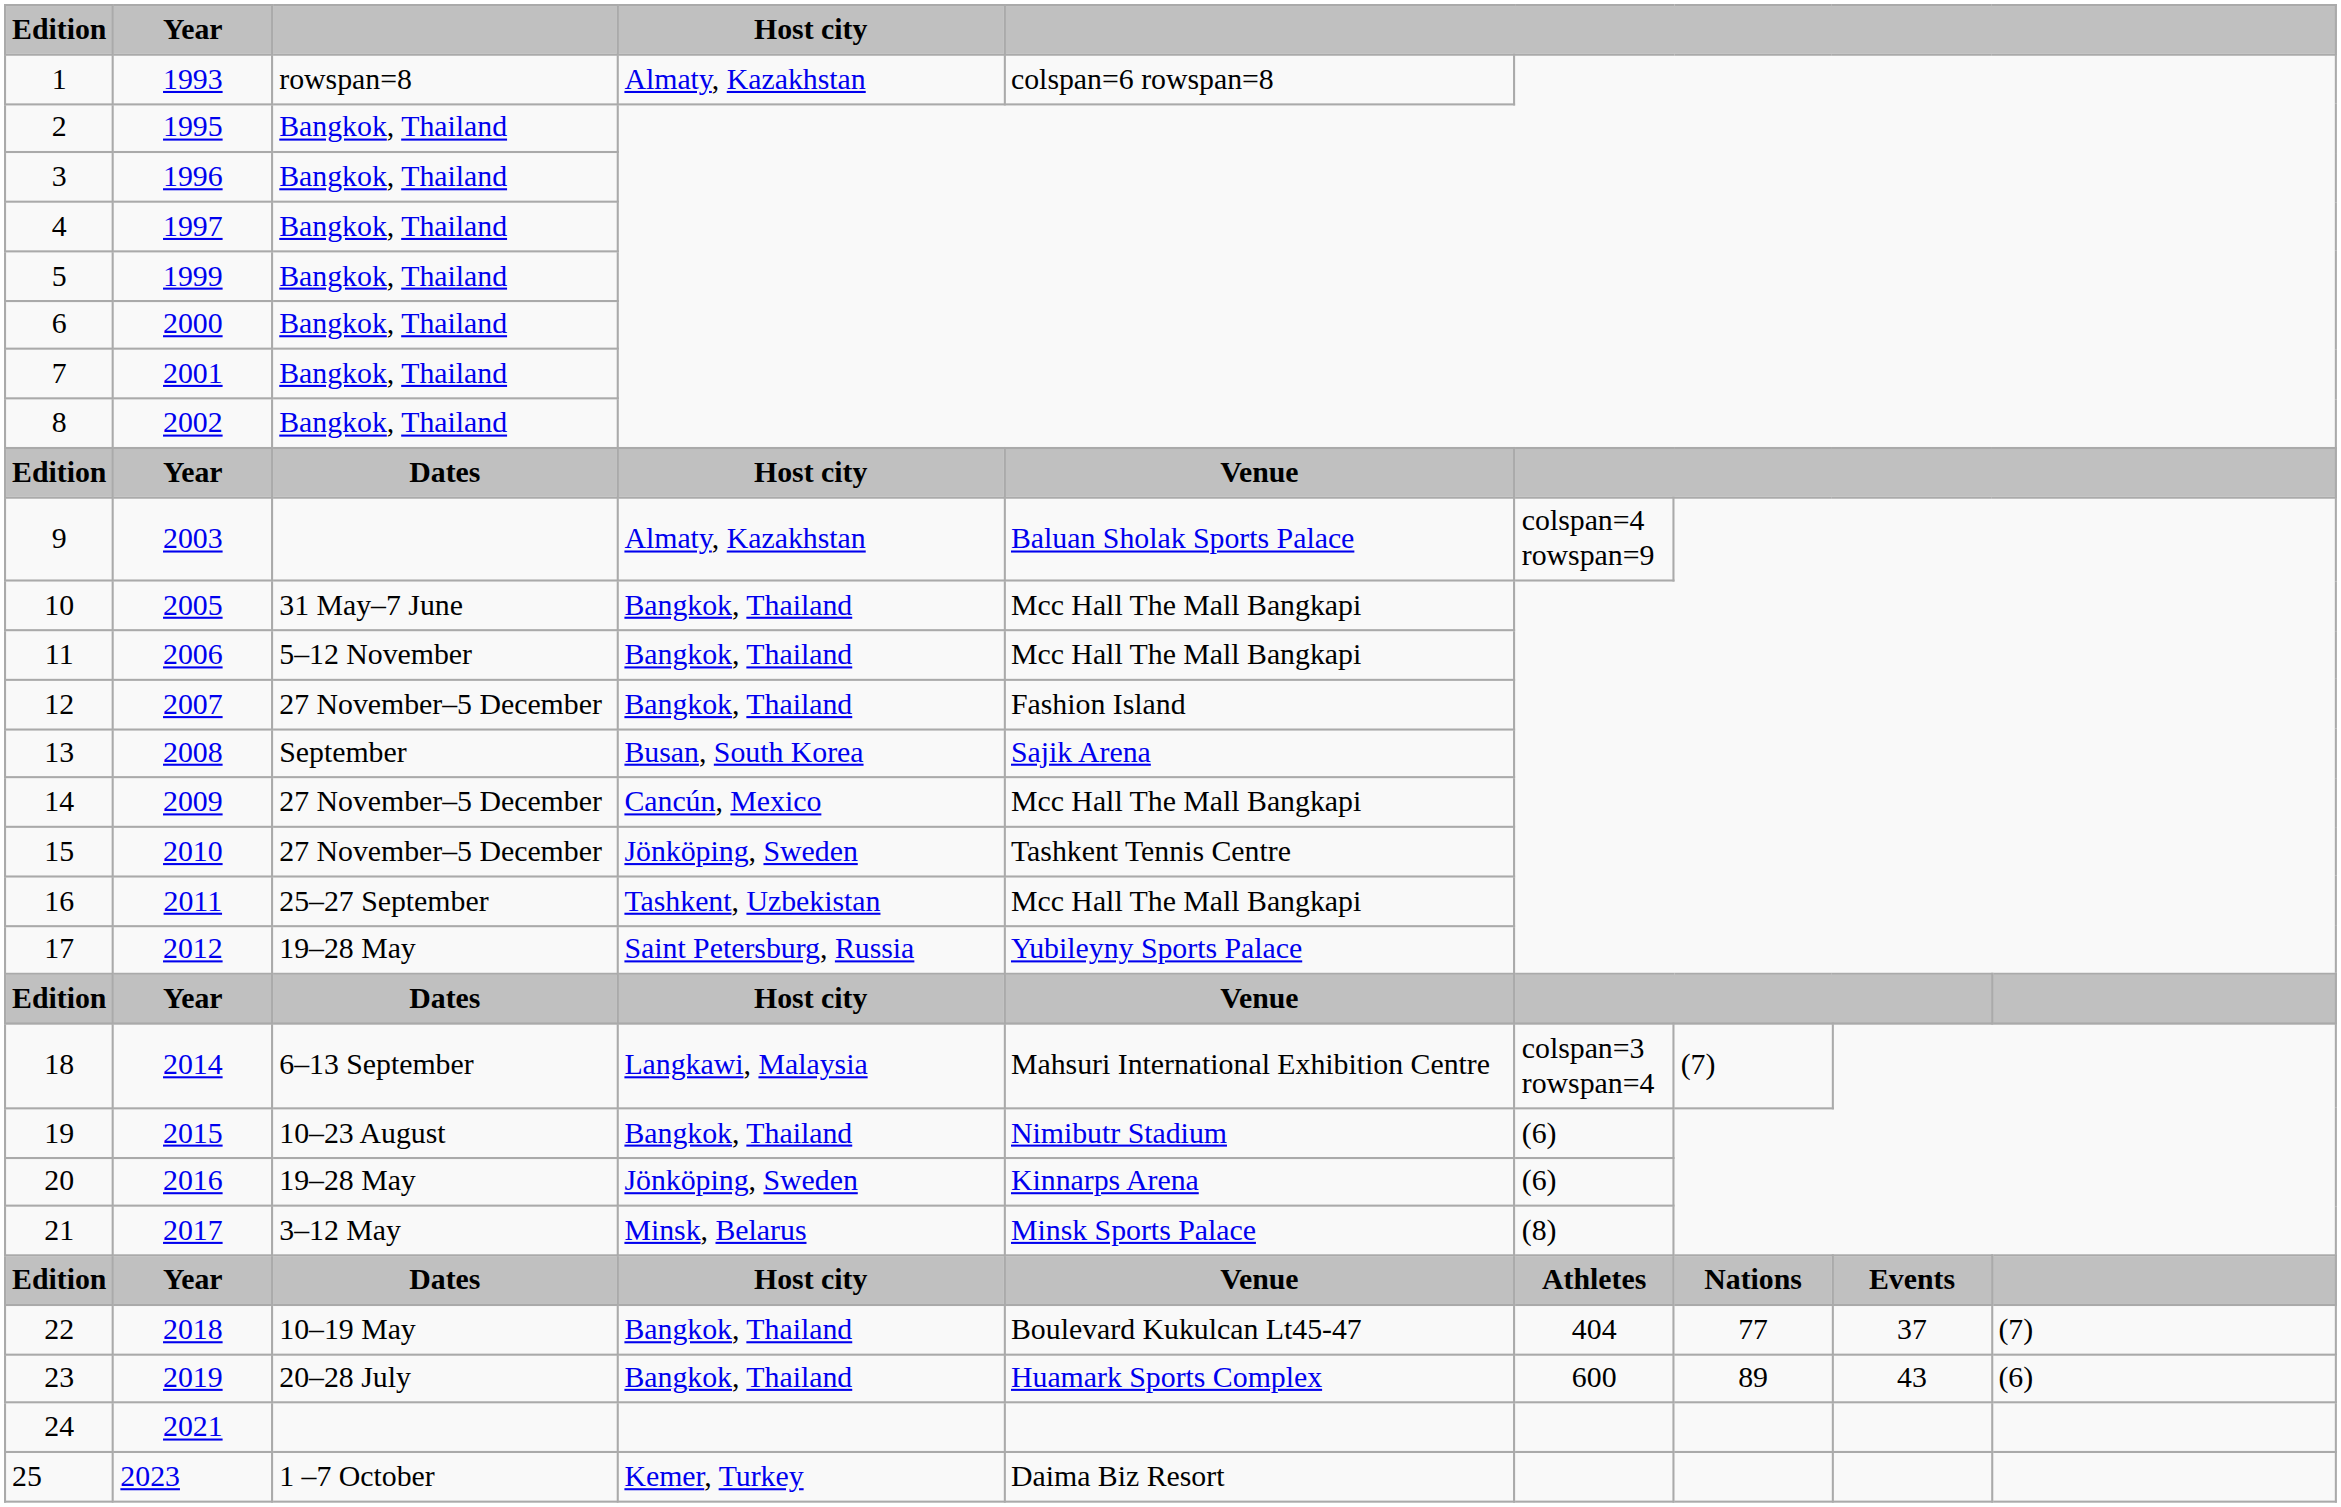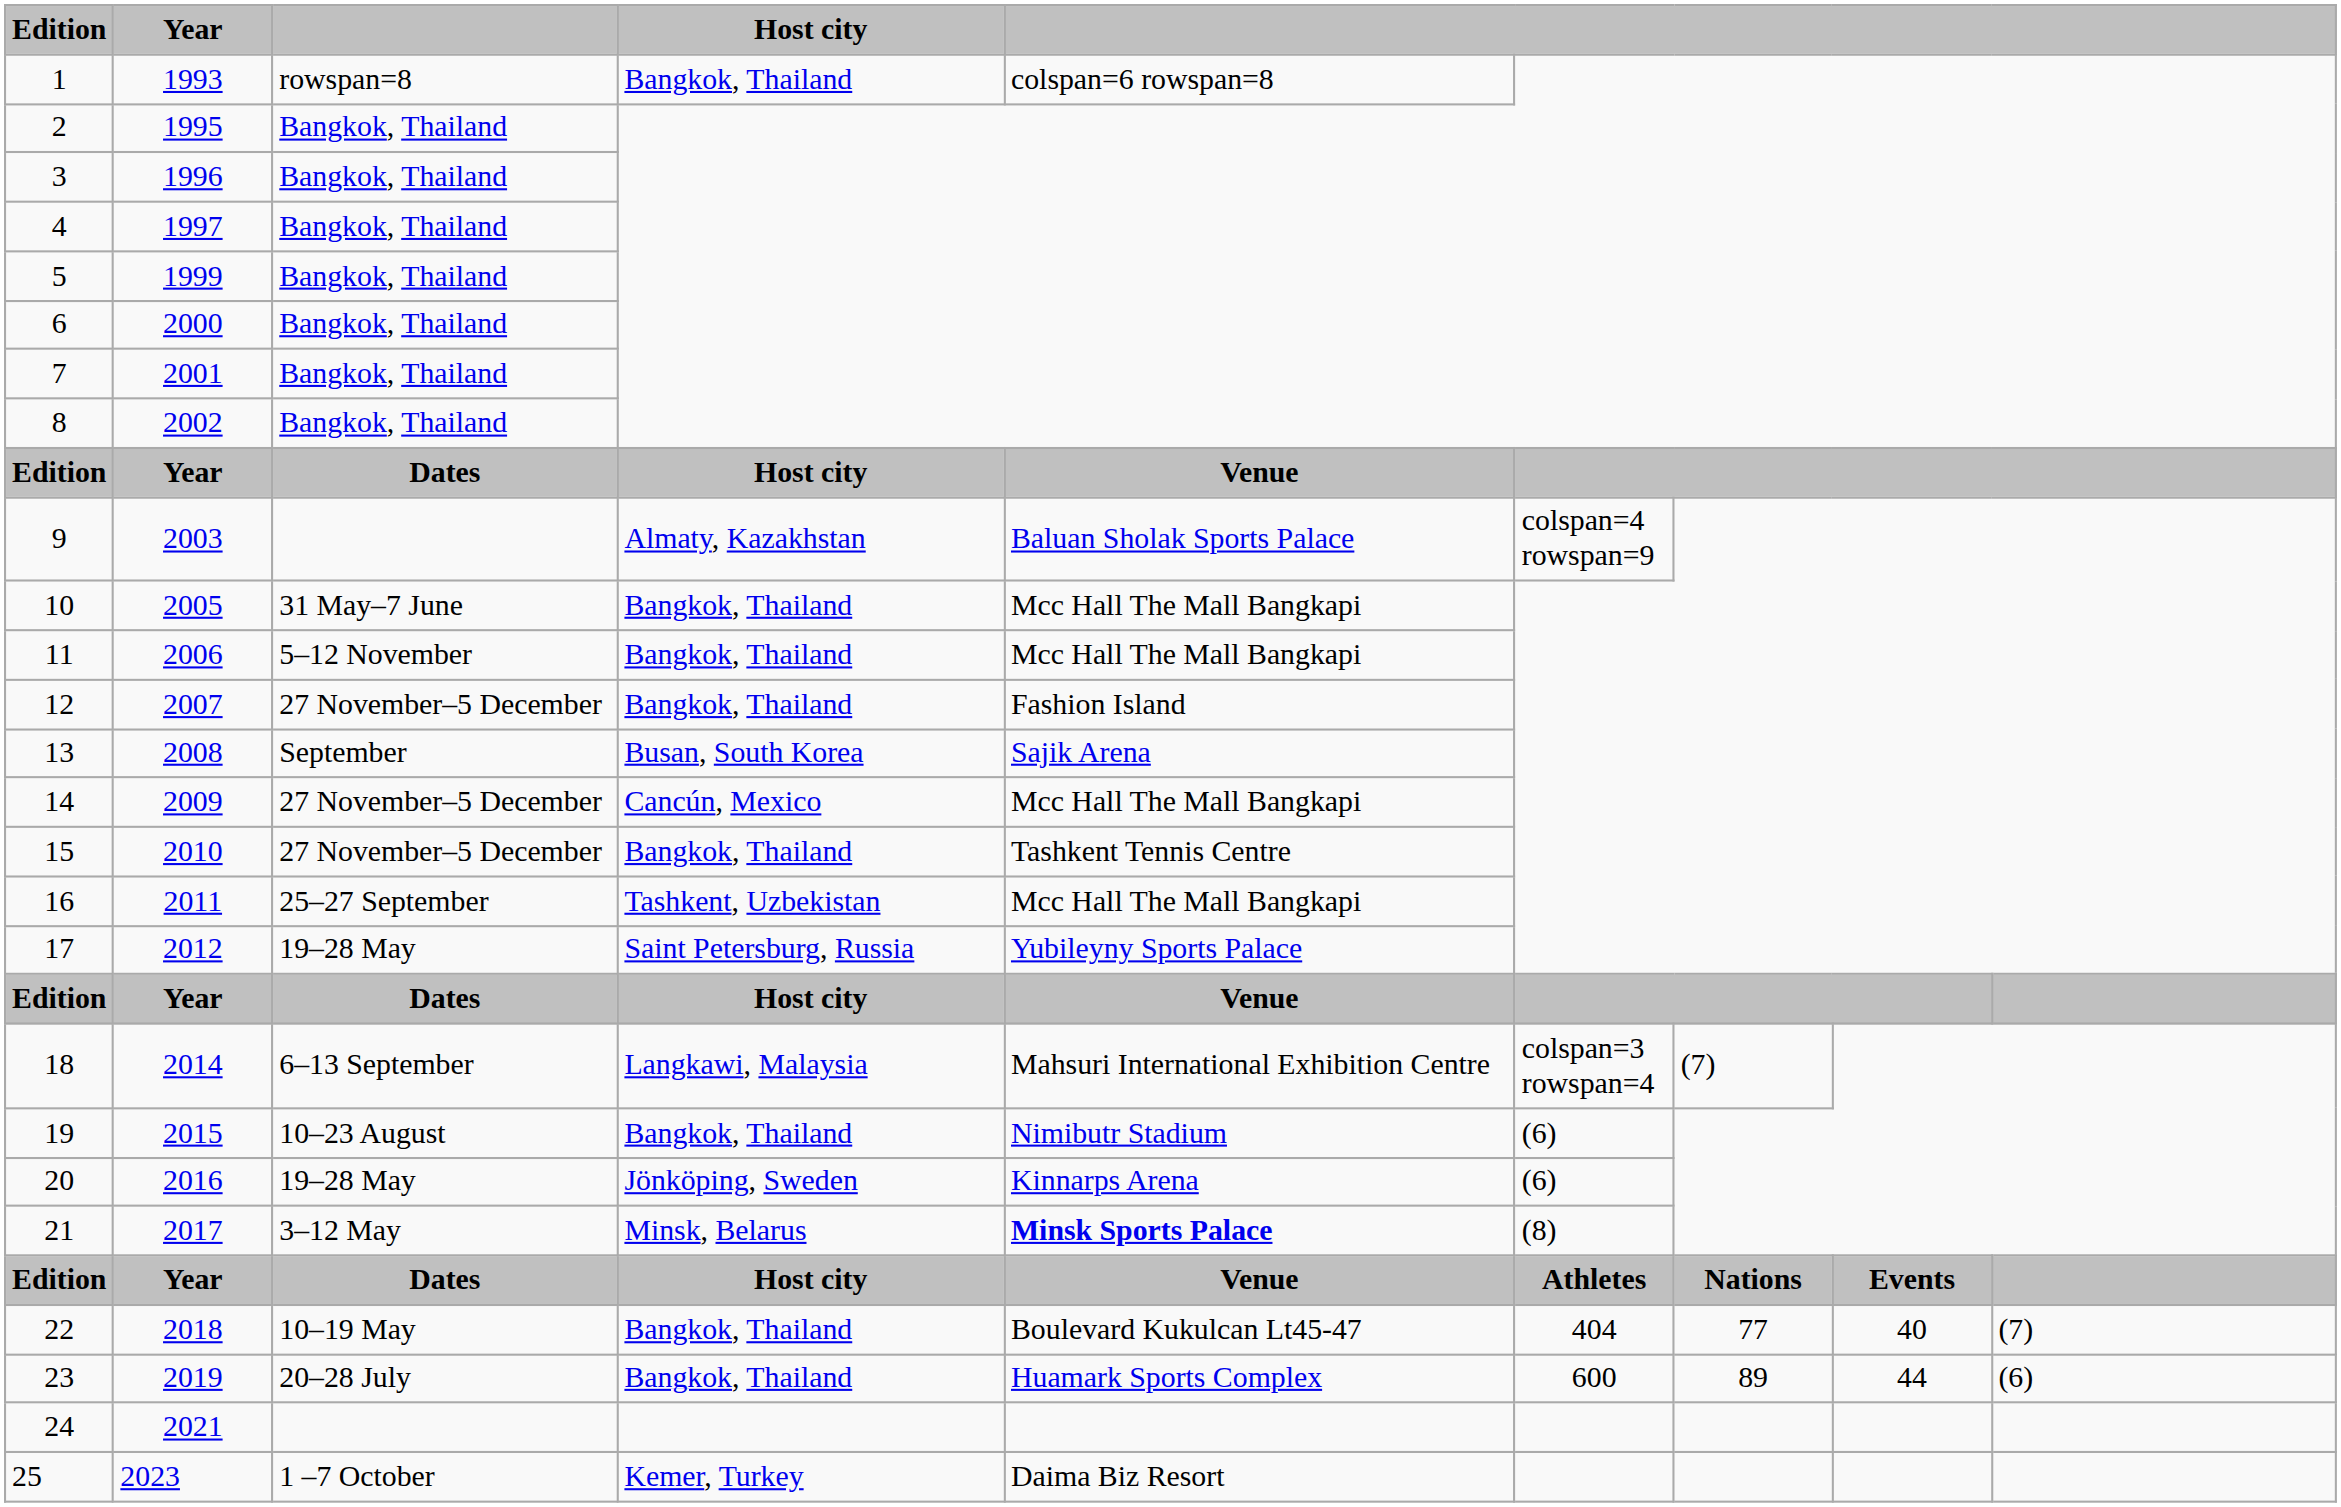(745, 78) Almaty, Kazakhstan -> (738, 78) Bangkok, Thailand
(741, 851) Jönköping, Sweden -> (738, 851) Bangkok, Thailand
(1133, 1230) normal -> (1142, 1230) bold
(1912, 1328) 37 -> (1912, 1328) 40
(1912, 1378) 43 -> (1912, 1378) 44
